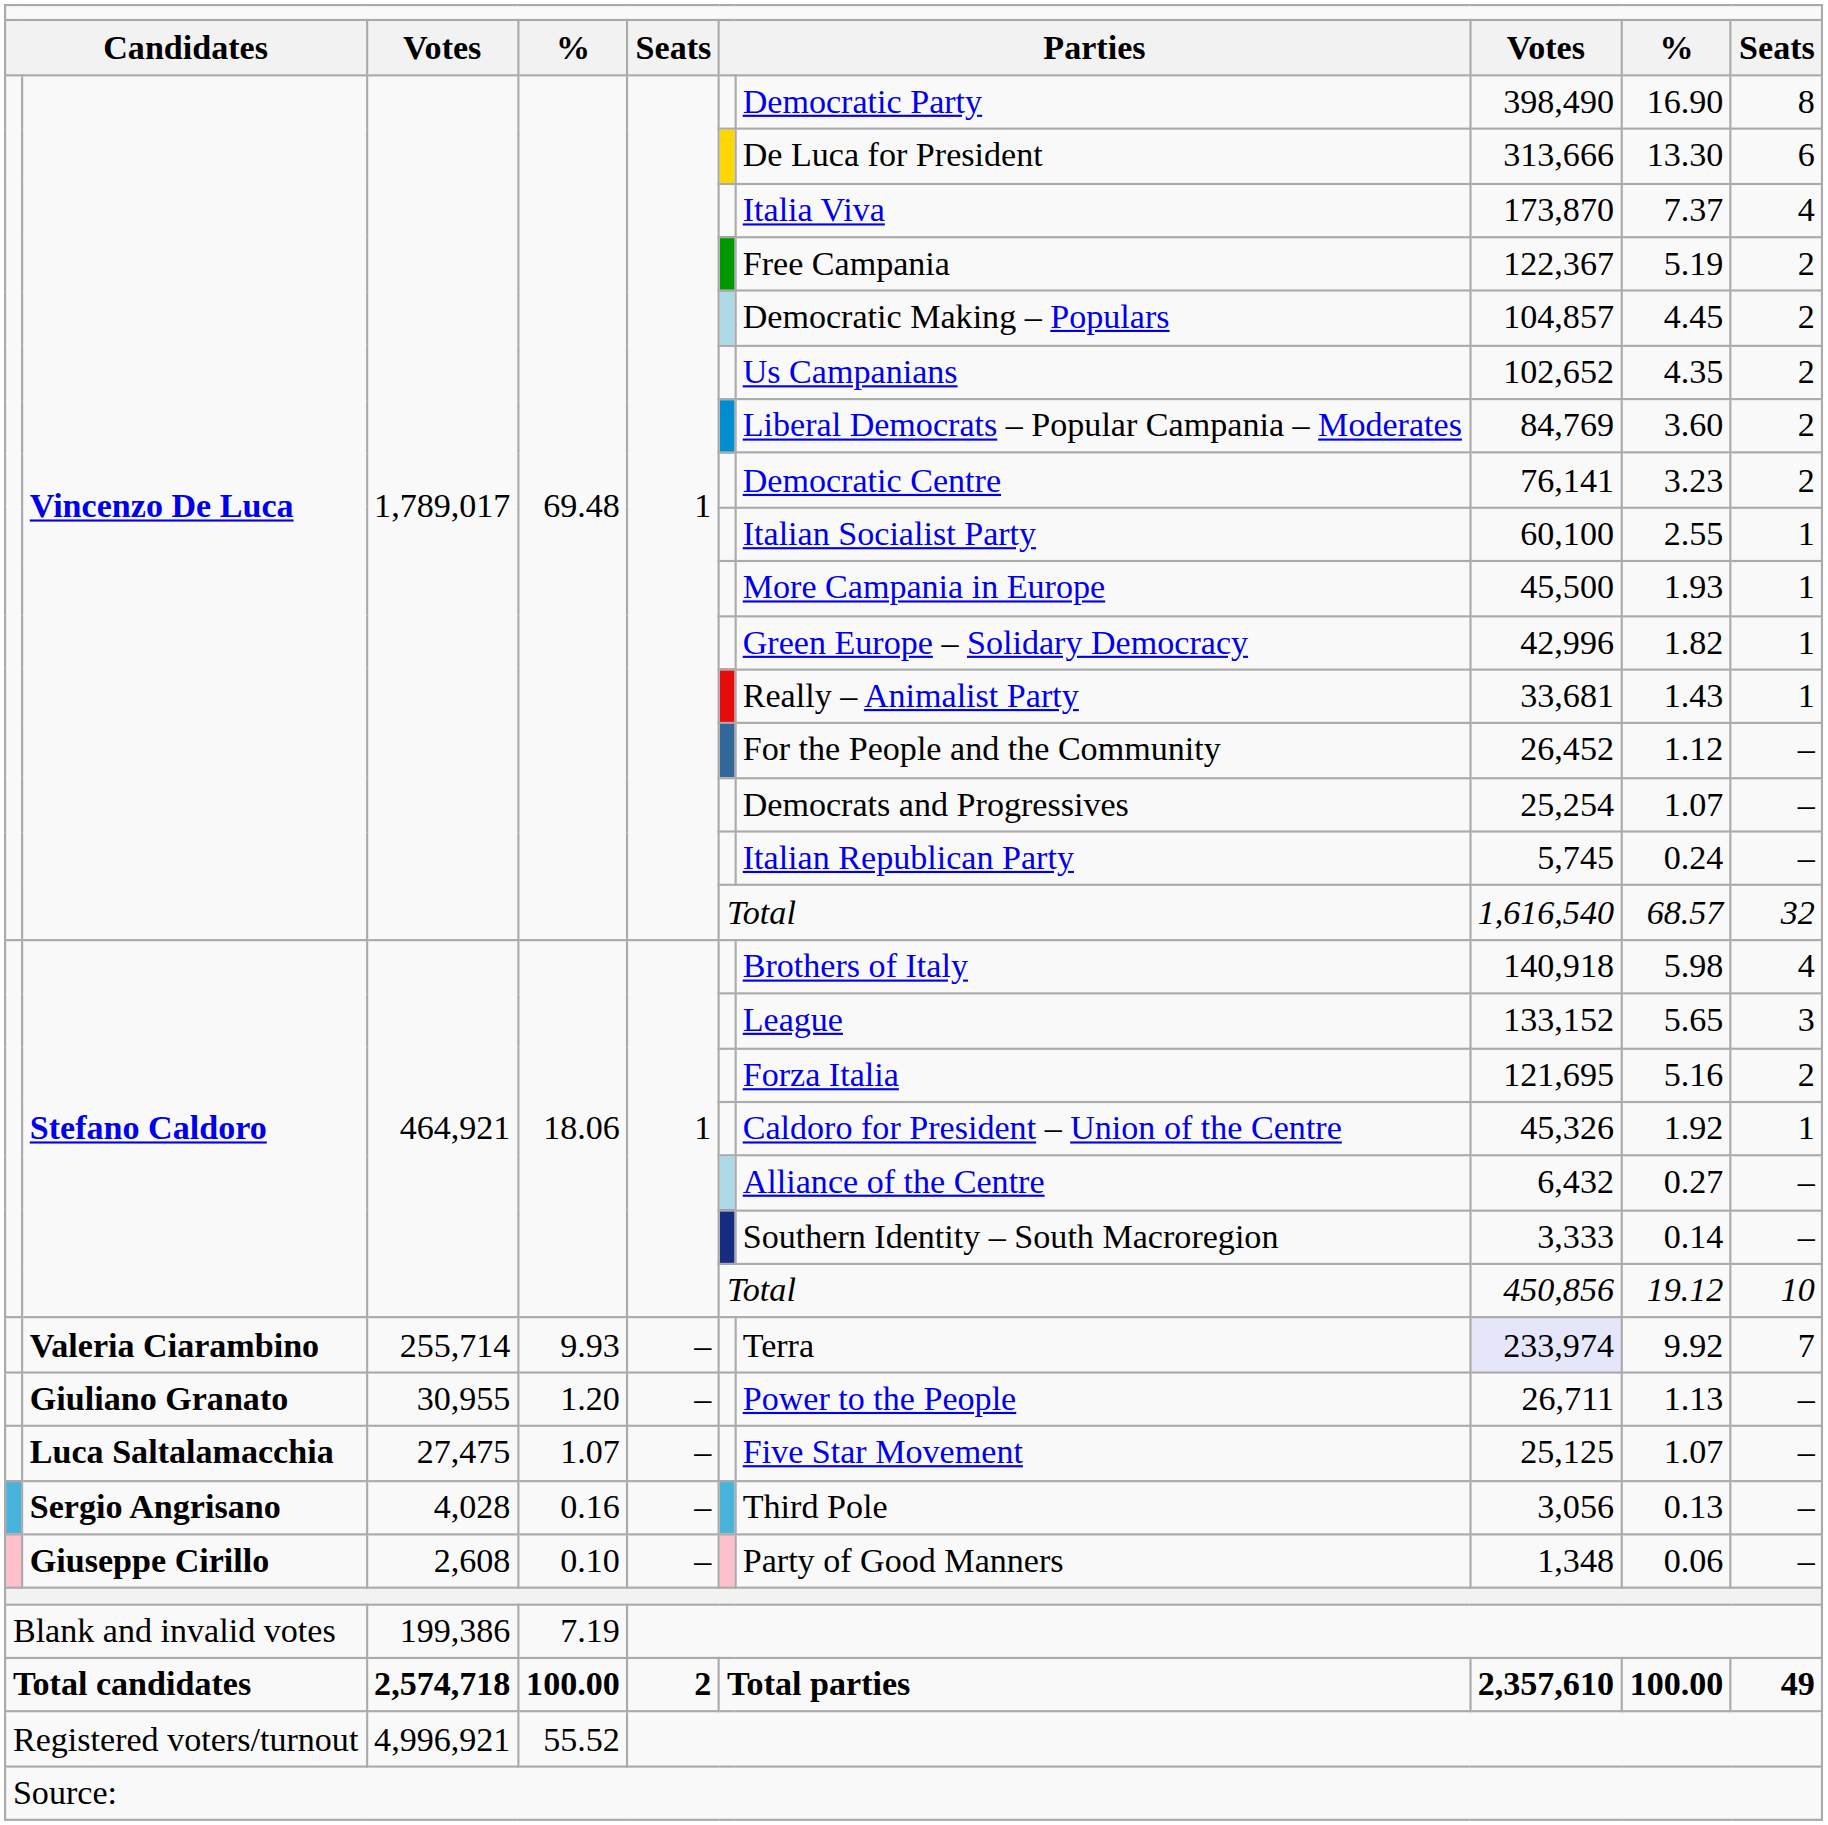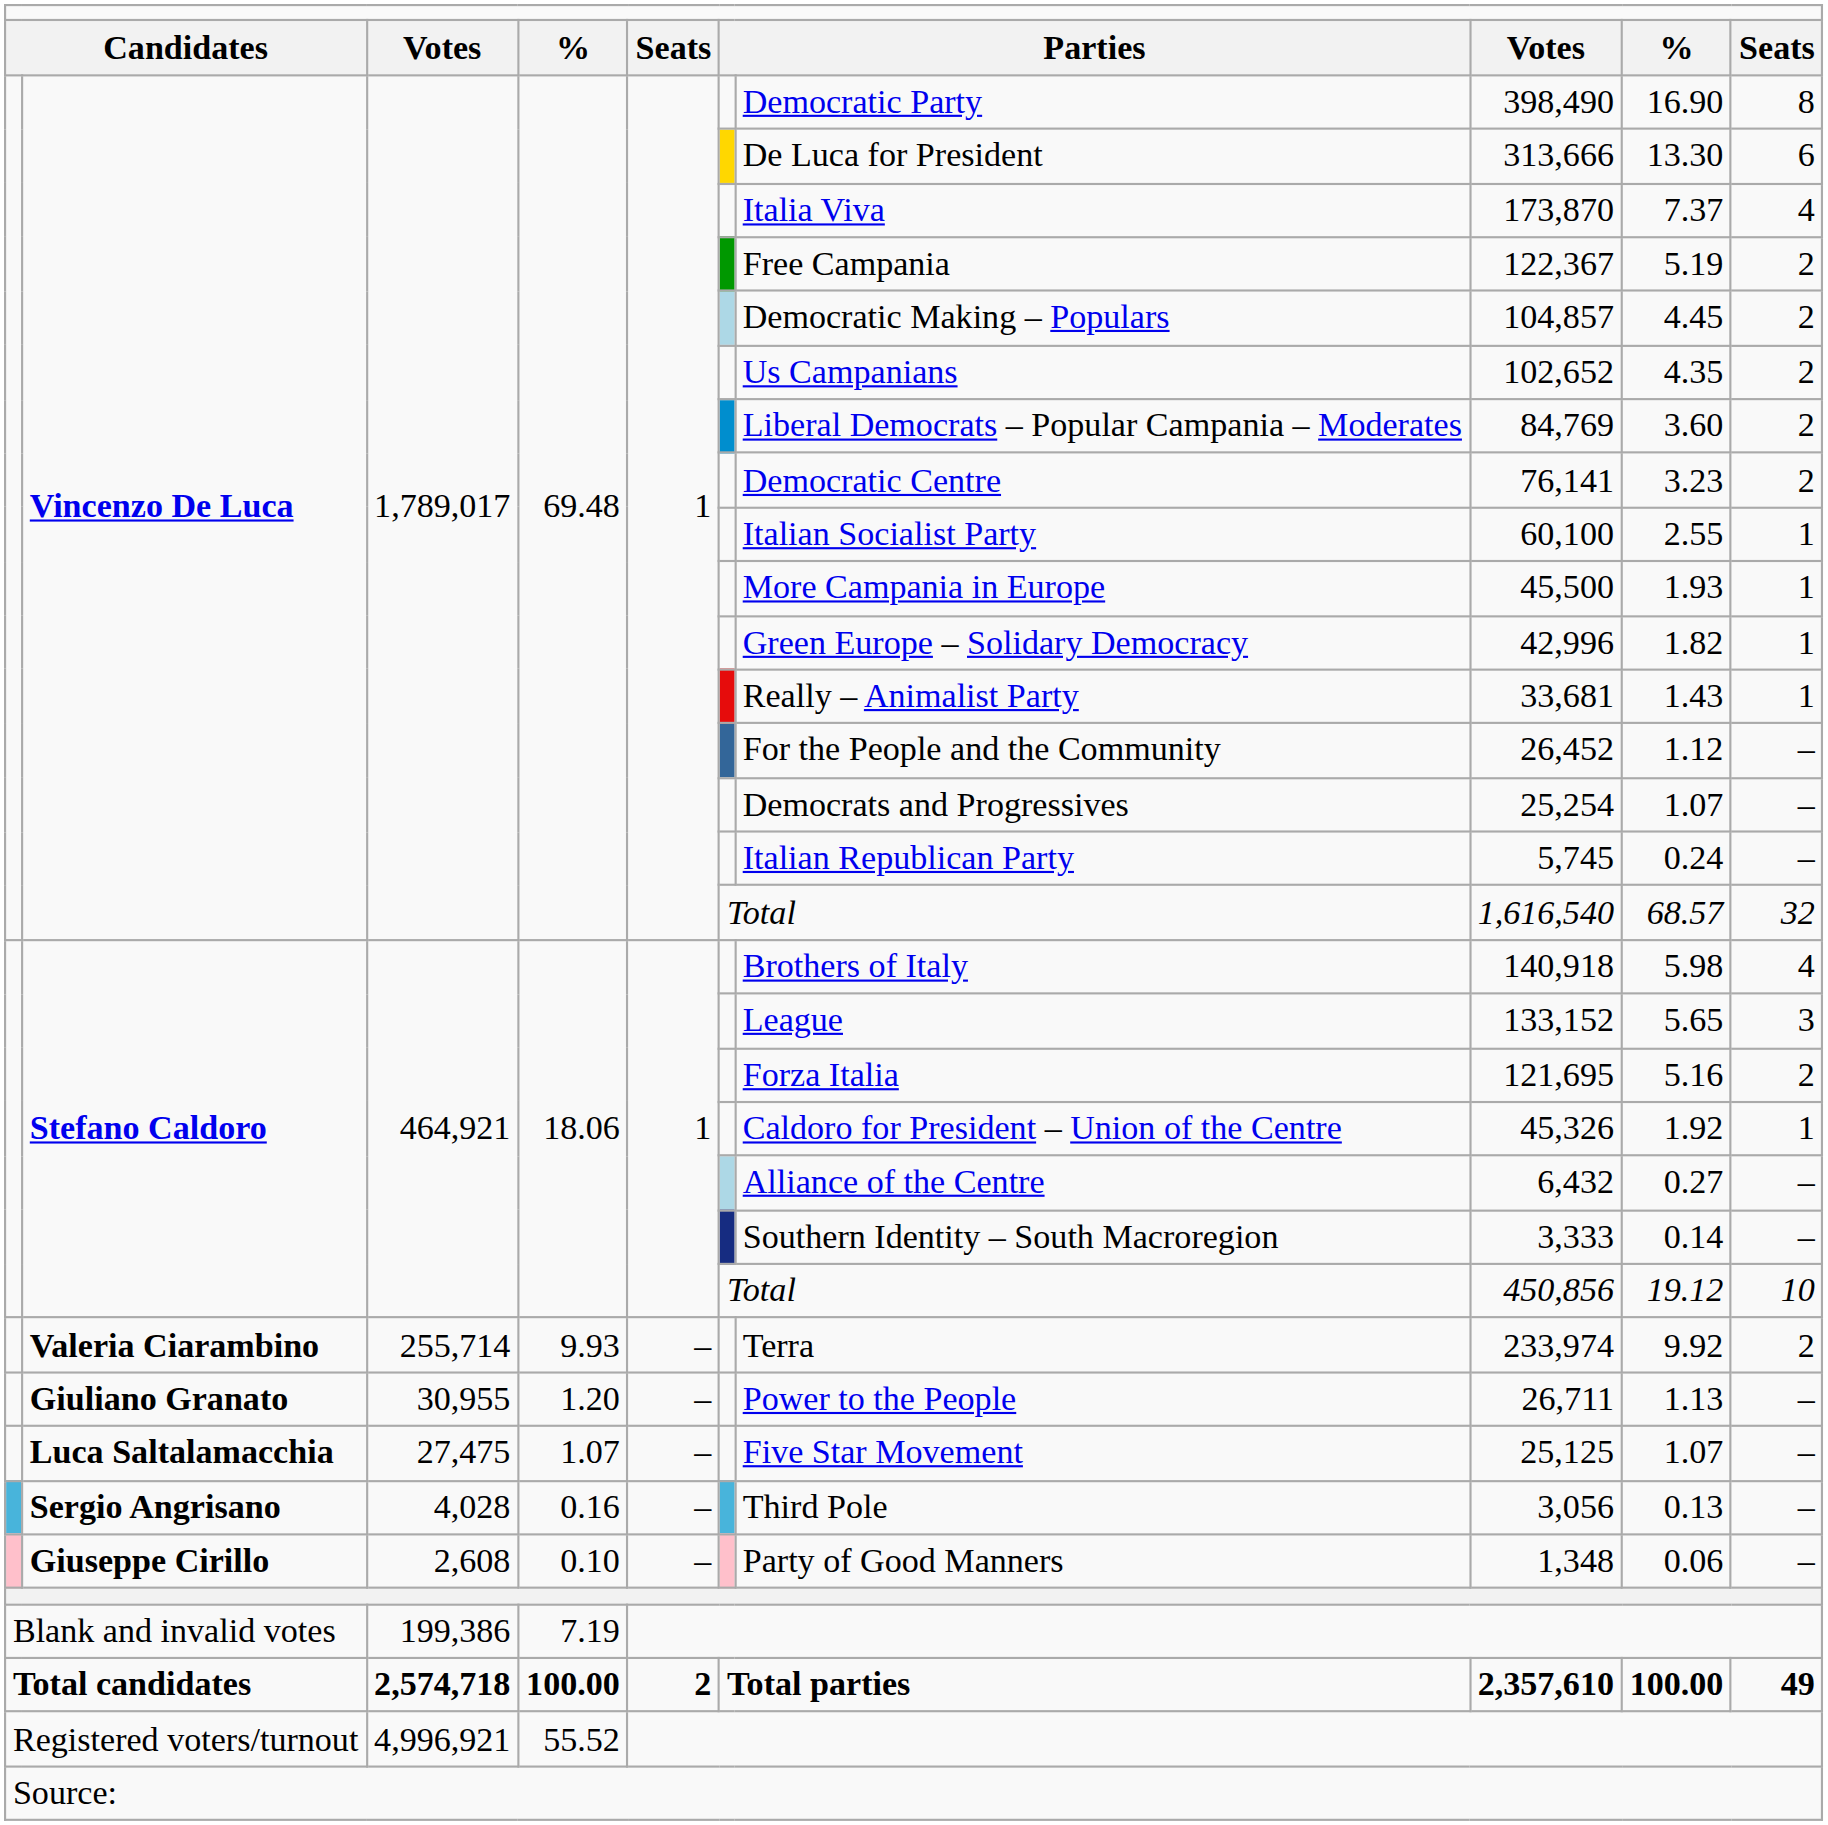(1559, 1344) lavender background -> (1559, 1344) no background
(1806, 1344) 7 -> (1806, 1344) 2
